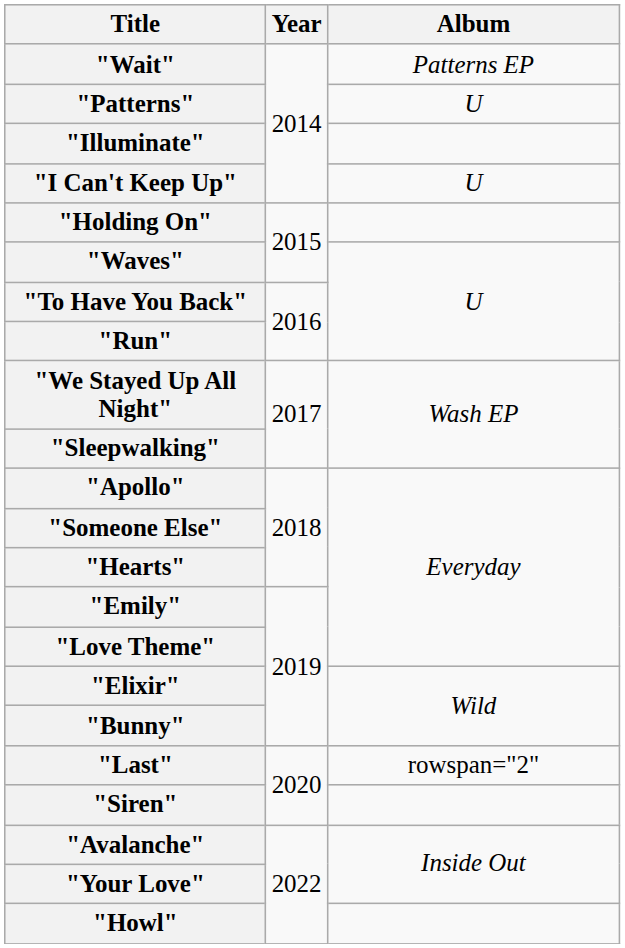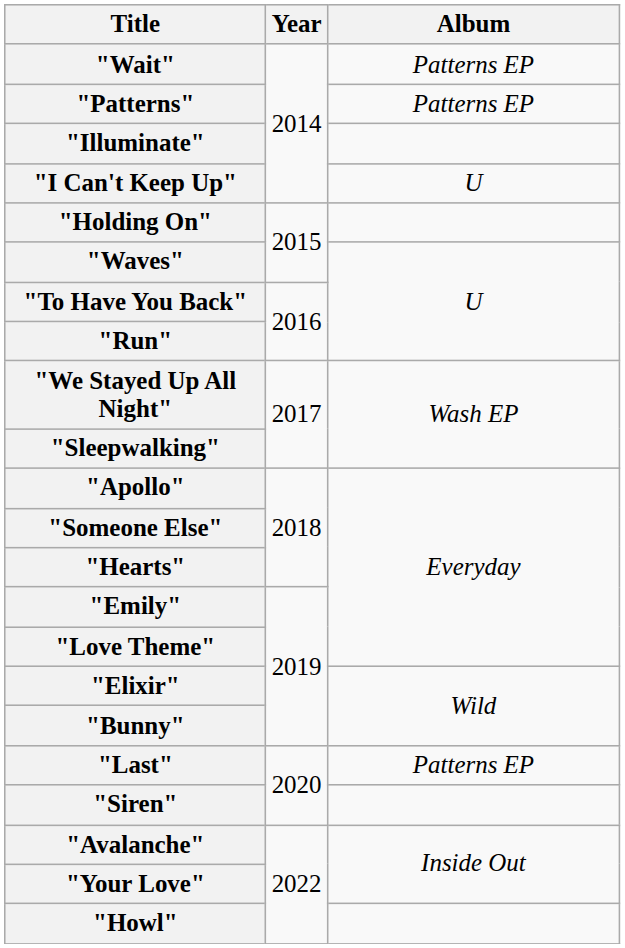(473, 103) U -> (473, 103) Patterns EP
(473, 764) rowspan="2" -> (473, 764) Patterns EP
